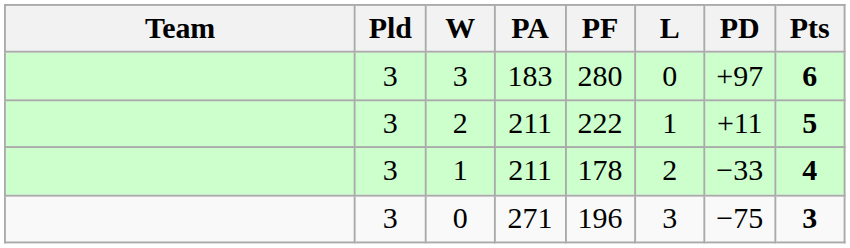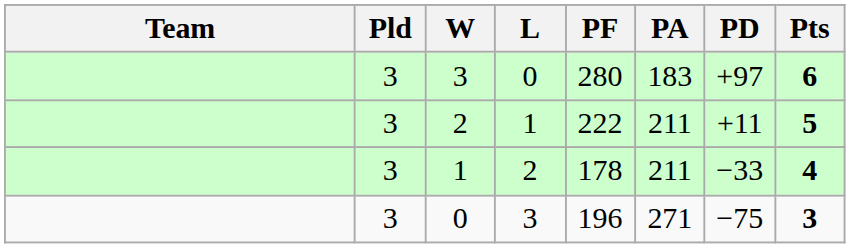columns swapped: (670, 28) <-> (530, 28)
